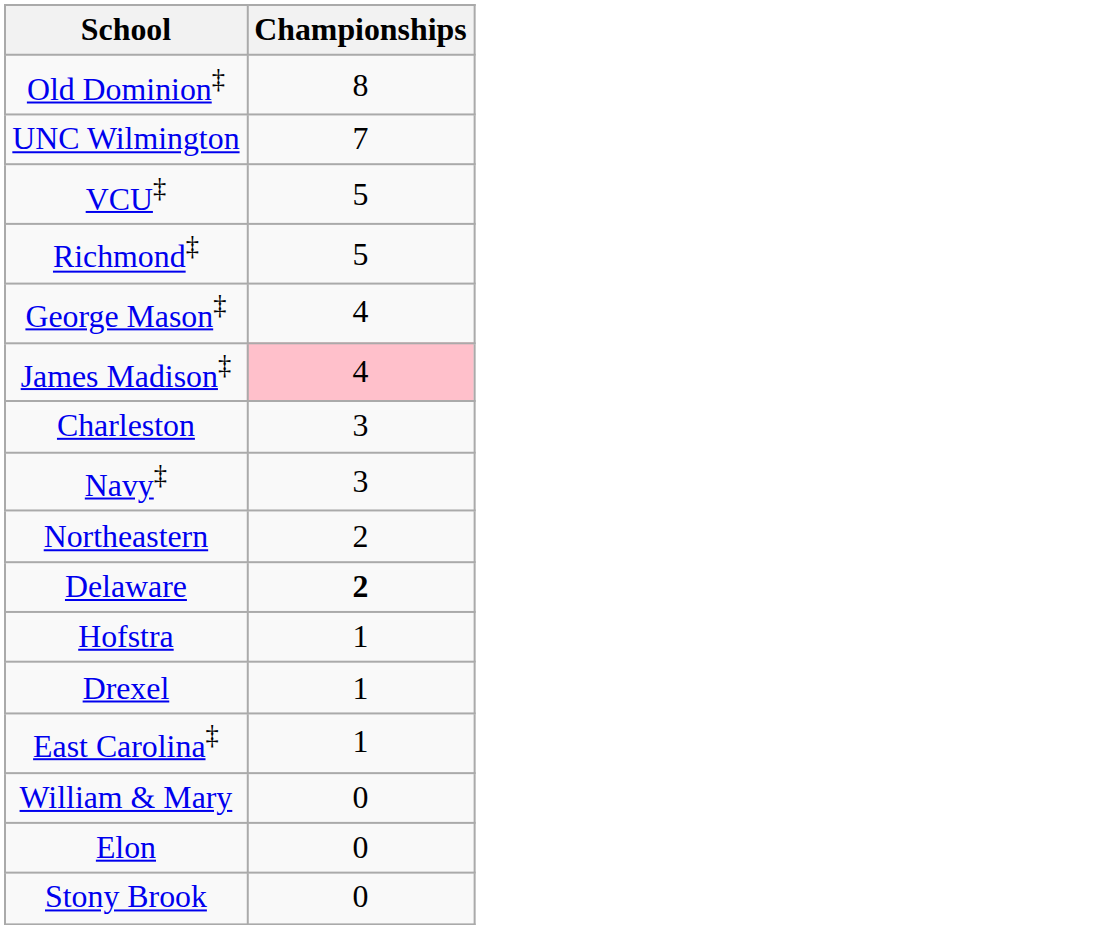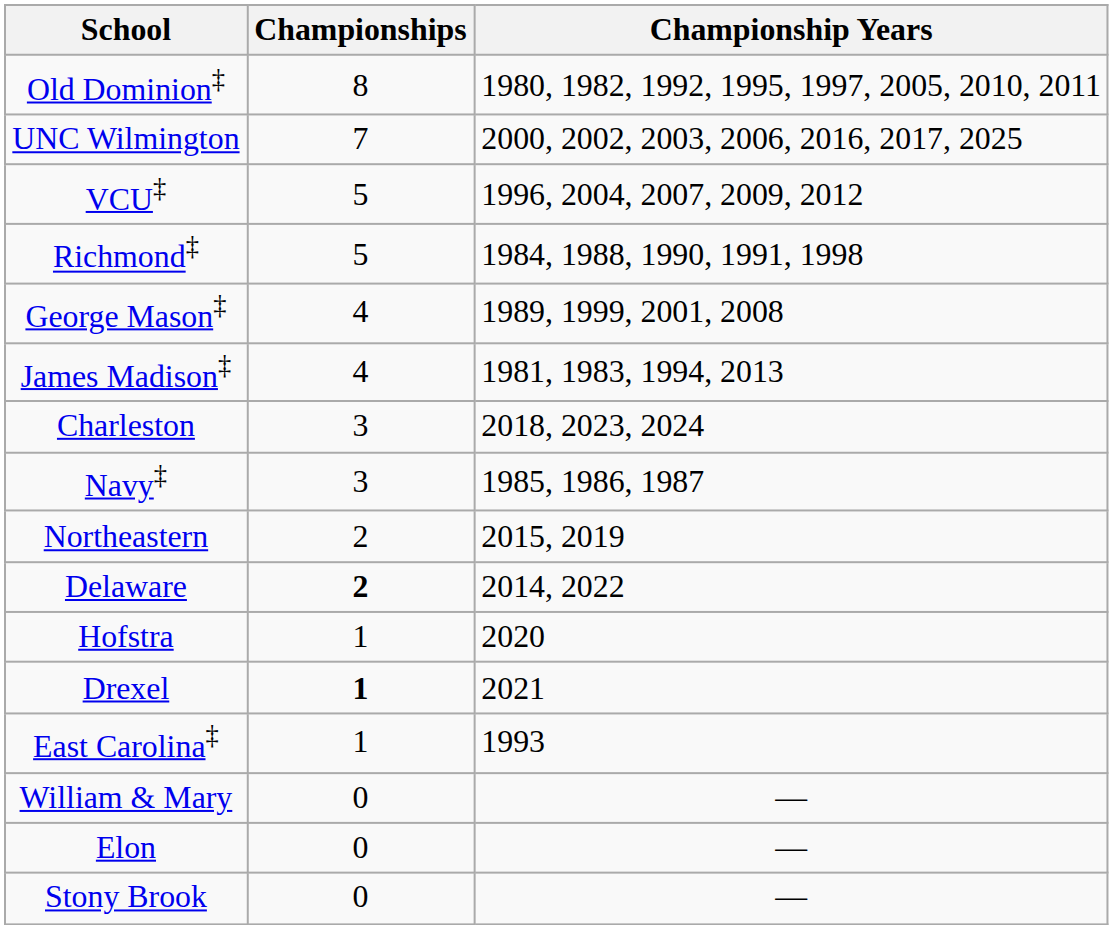+ column: (791, 29)
(360, 371) pink background -> (360, 371) no background
(360, 687) normal -> (360, 687) bold
